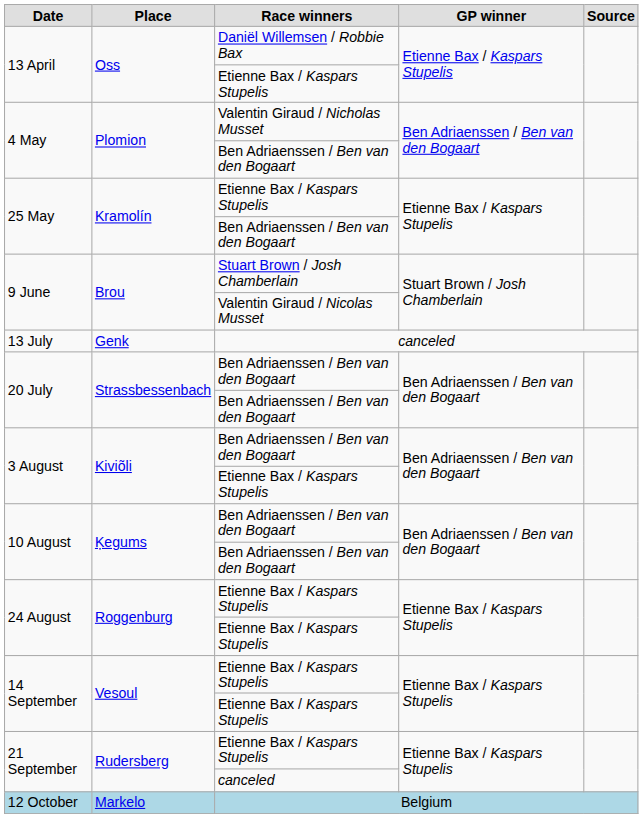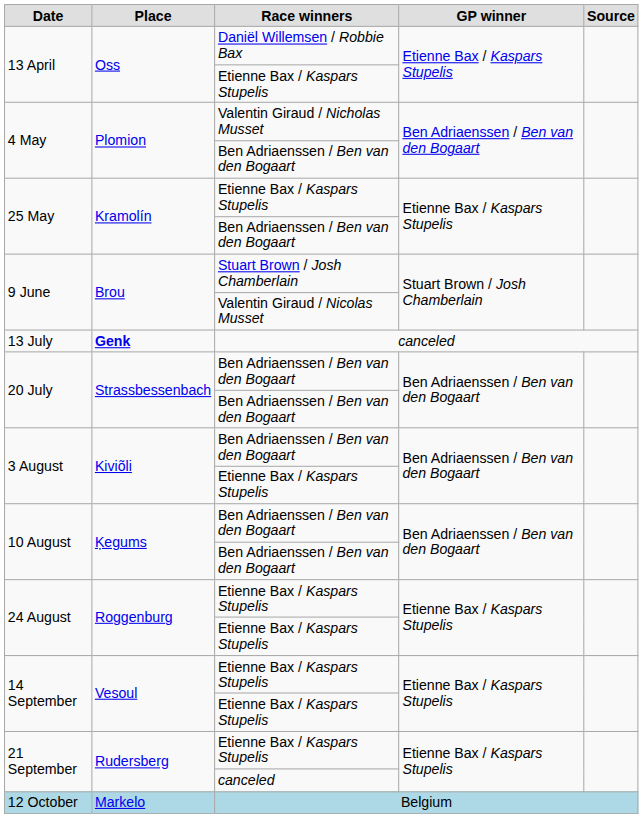(112, 341) normal -> (113, 341) bold
